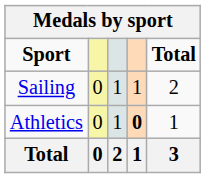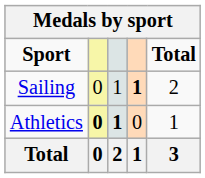(137, 88) normal -> (137, 88) bold
(98, 121) normal -> (98, 121) bold
(117, 121) normal -> (117, 121) bold
(137, 121) bold -> (137, 121) normal
